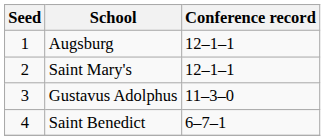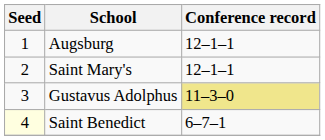(210, 95) no background -> (210, 95) khaki background
(25, 122) no background -> (25, 122) lightyellow background
